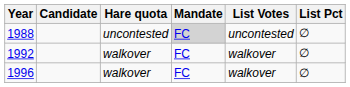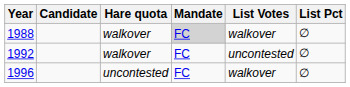(136, 33) uncontested -> (127, 33) walkover
(261, 33) uncontested -> (252, 33) walkover
(252, 53) walkover -> (261, 53) uncontested
(127, 73) walkover -> (136, 73) uncontested
